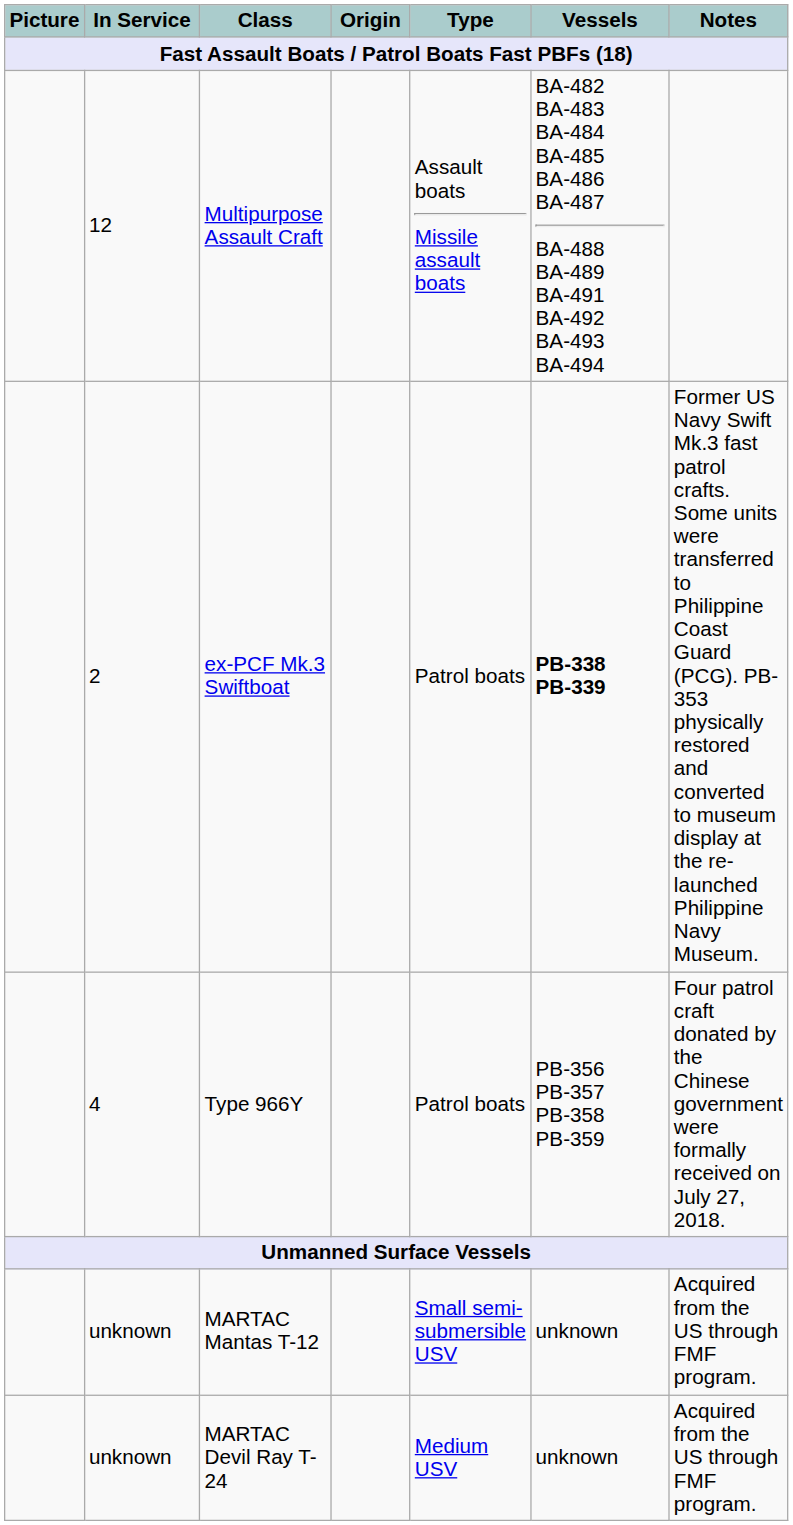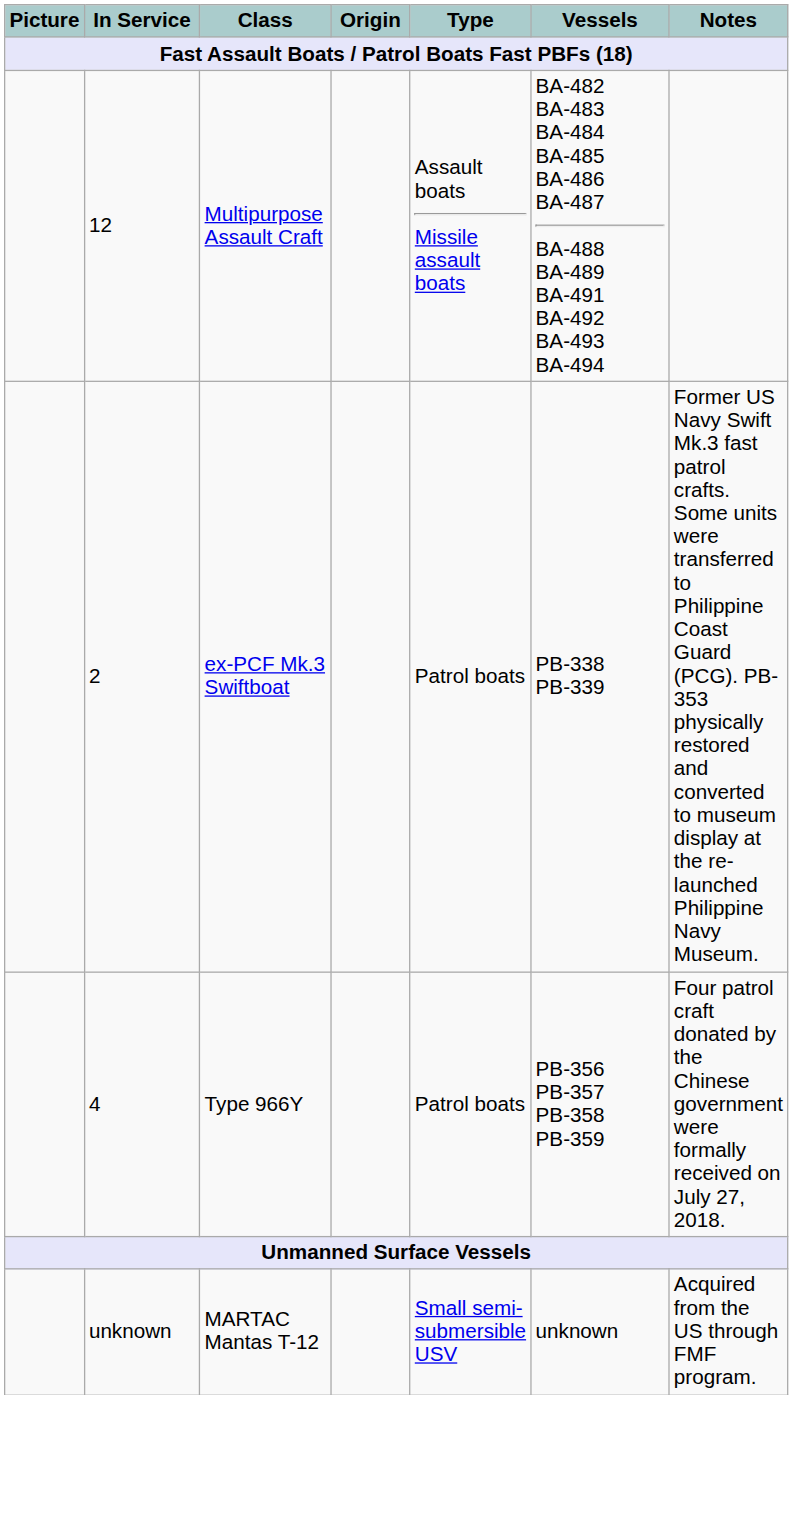(571, 676) bold -> (570, 676) normal
- row: (261, 1457)
